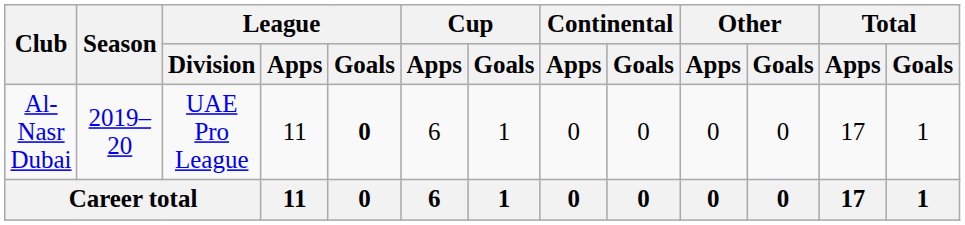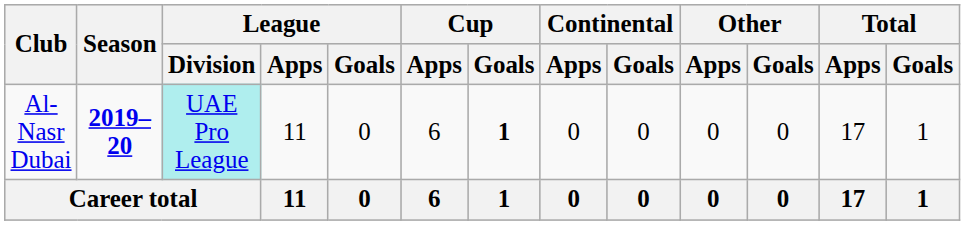(120, 131) normal -> (120, 131) bold
(212, 131) no background -> (212, 131) paleturquoise background
(364, 131) bold -> (364, 131) normal
(504, 131) normal -> (504, 131) bold
